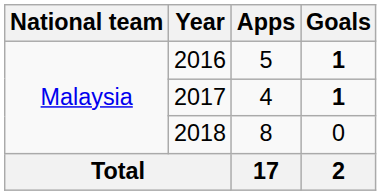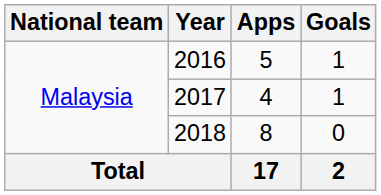(338, 60) bold -> (338, 60) normal
(338, 97) bold -> (338, 97) normal
